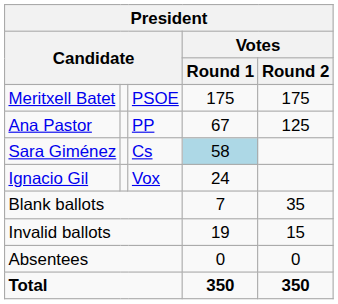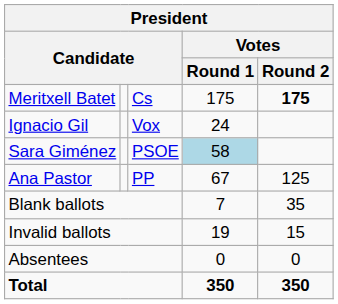(155, 98) PSOE -> (142, 98) Cs
(296, 98) normal -> (296, 98) bold
rows swapped: (50, 125) <-> (48, 178)
(142, 152) Cs -> (155, 152) PSOE
